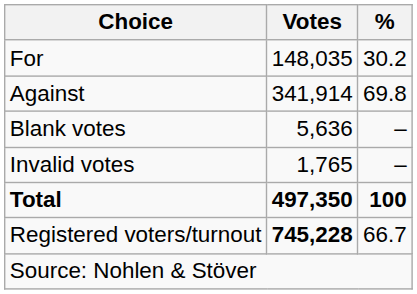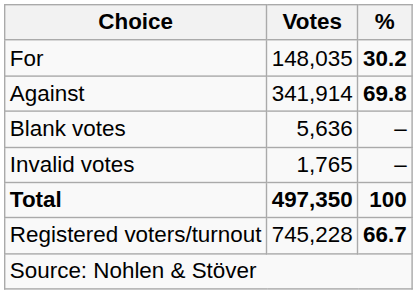(385, 57) normal -> (385, 57) bold
(385, 93) normal -> (385, 93) bold
(312, 235) bold -> (312, 235) normal
(385, 235) normal -> (385, 235) bold
